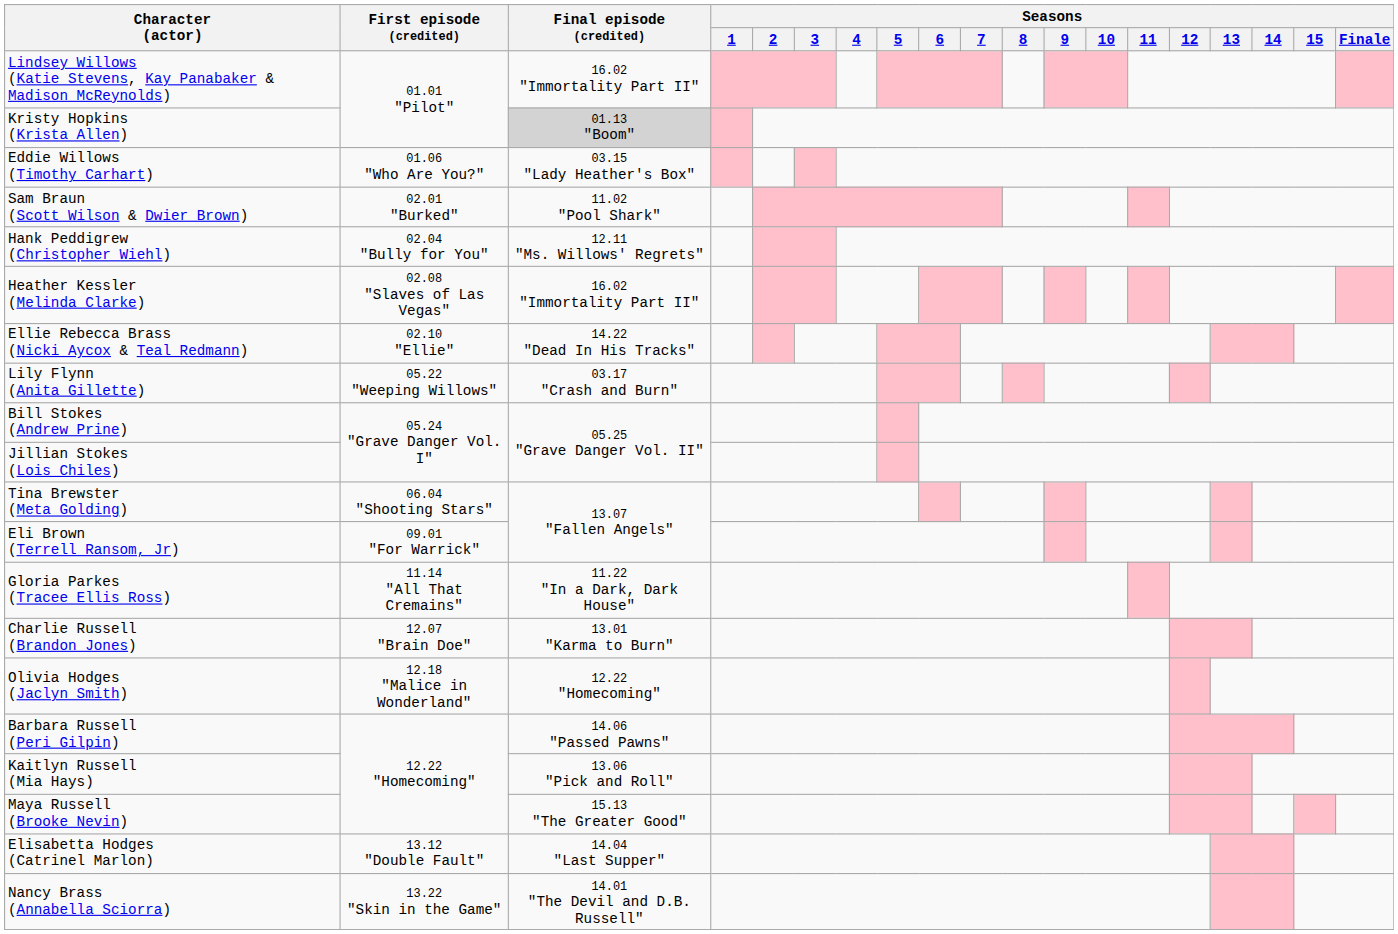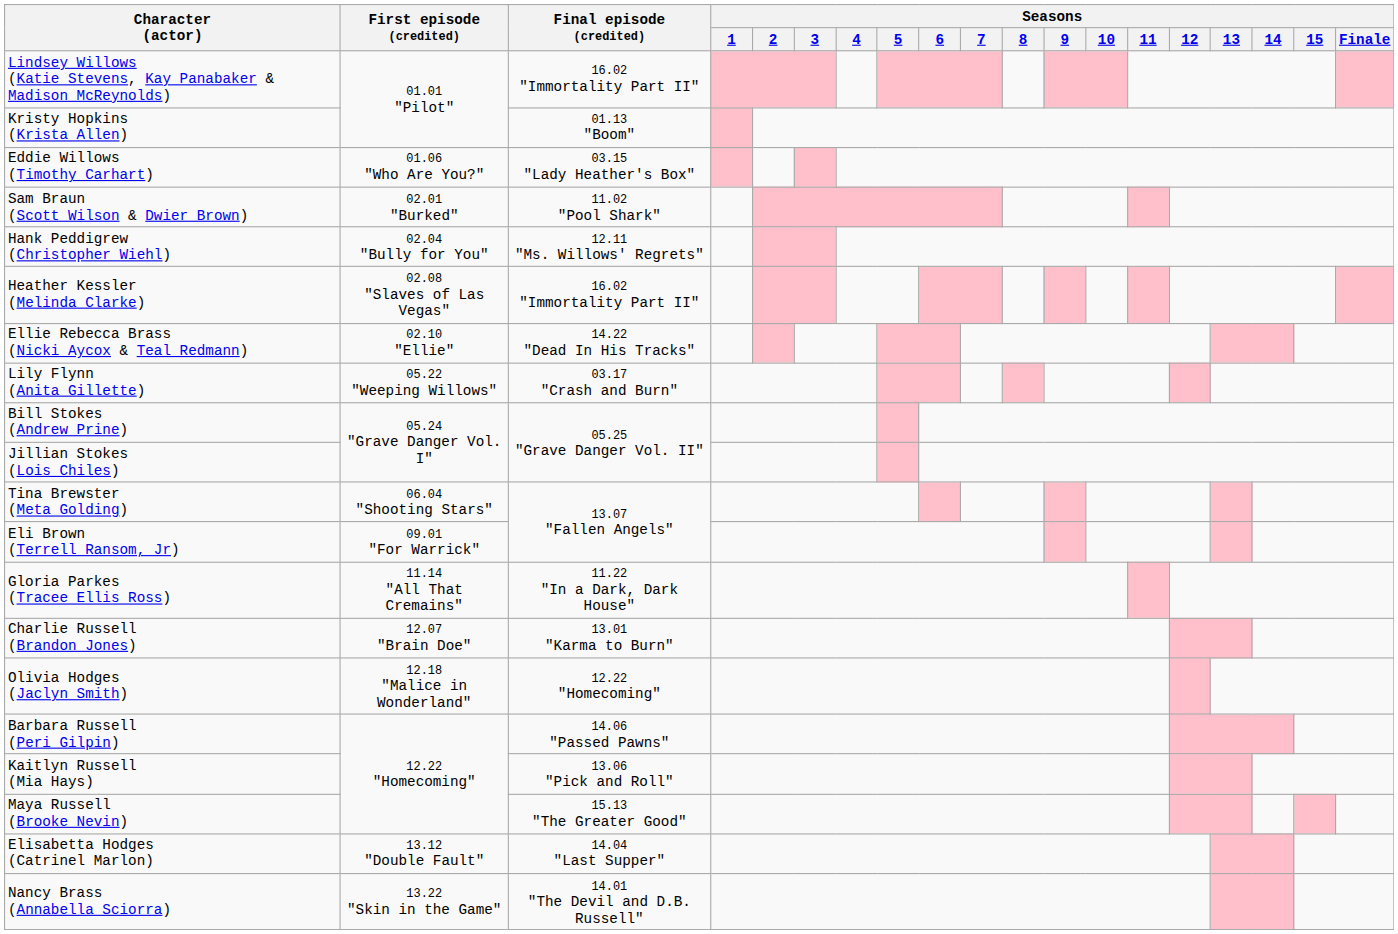(609, 128) lightgrey background -> (609, 128) no background
